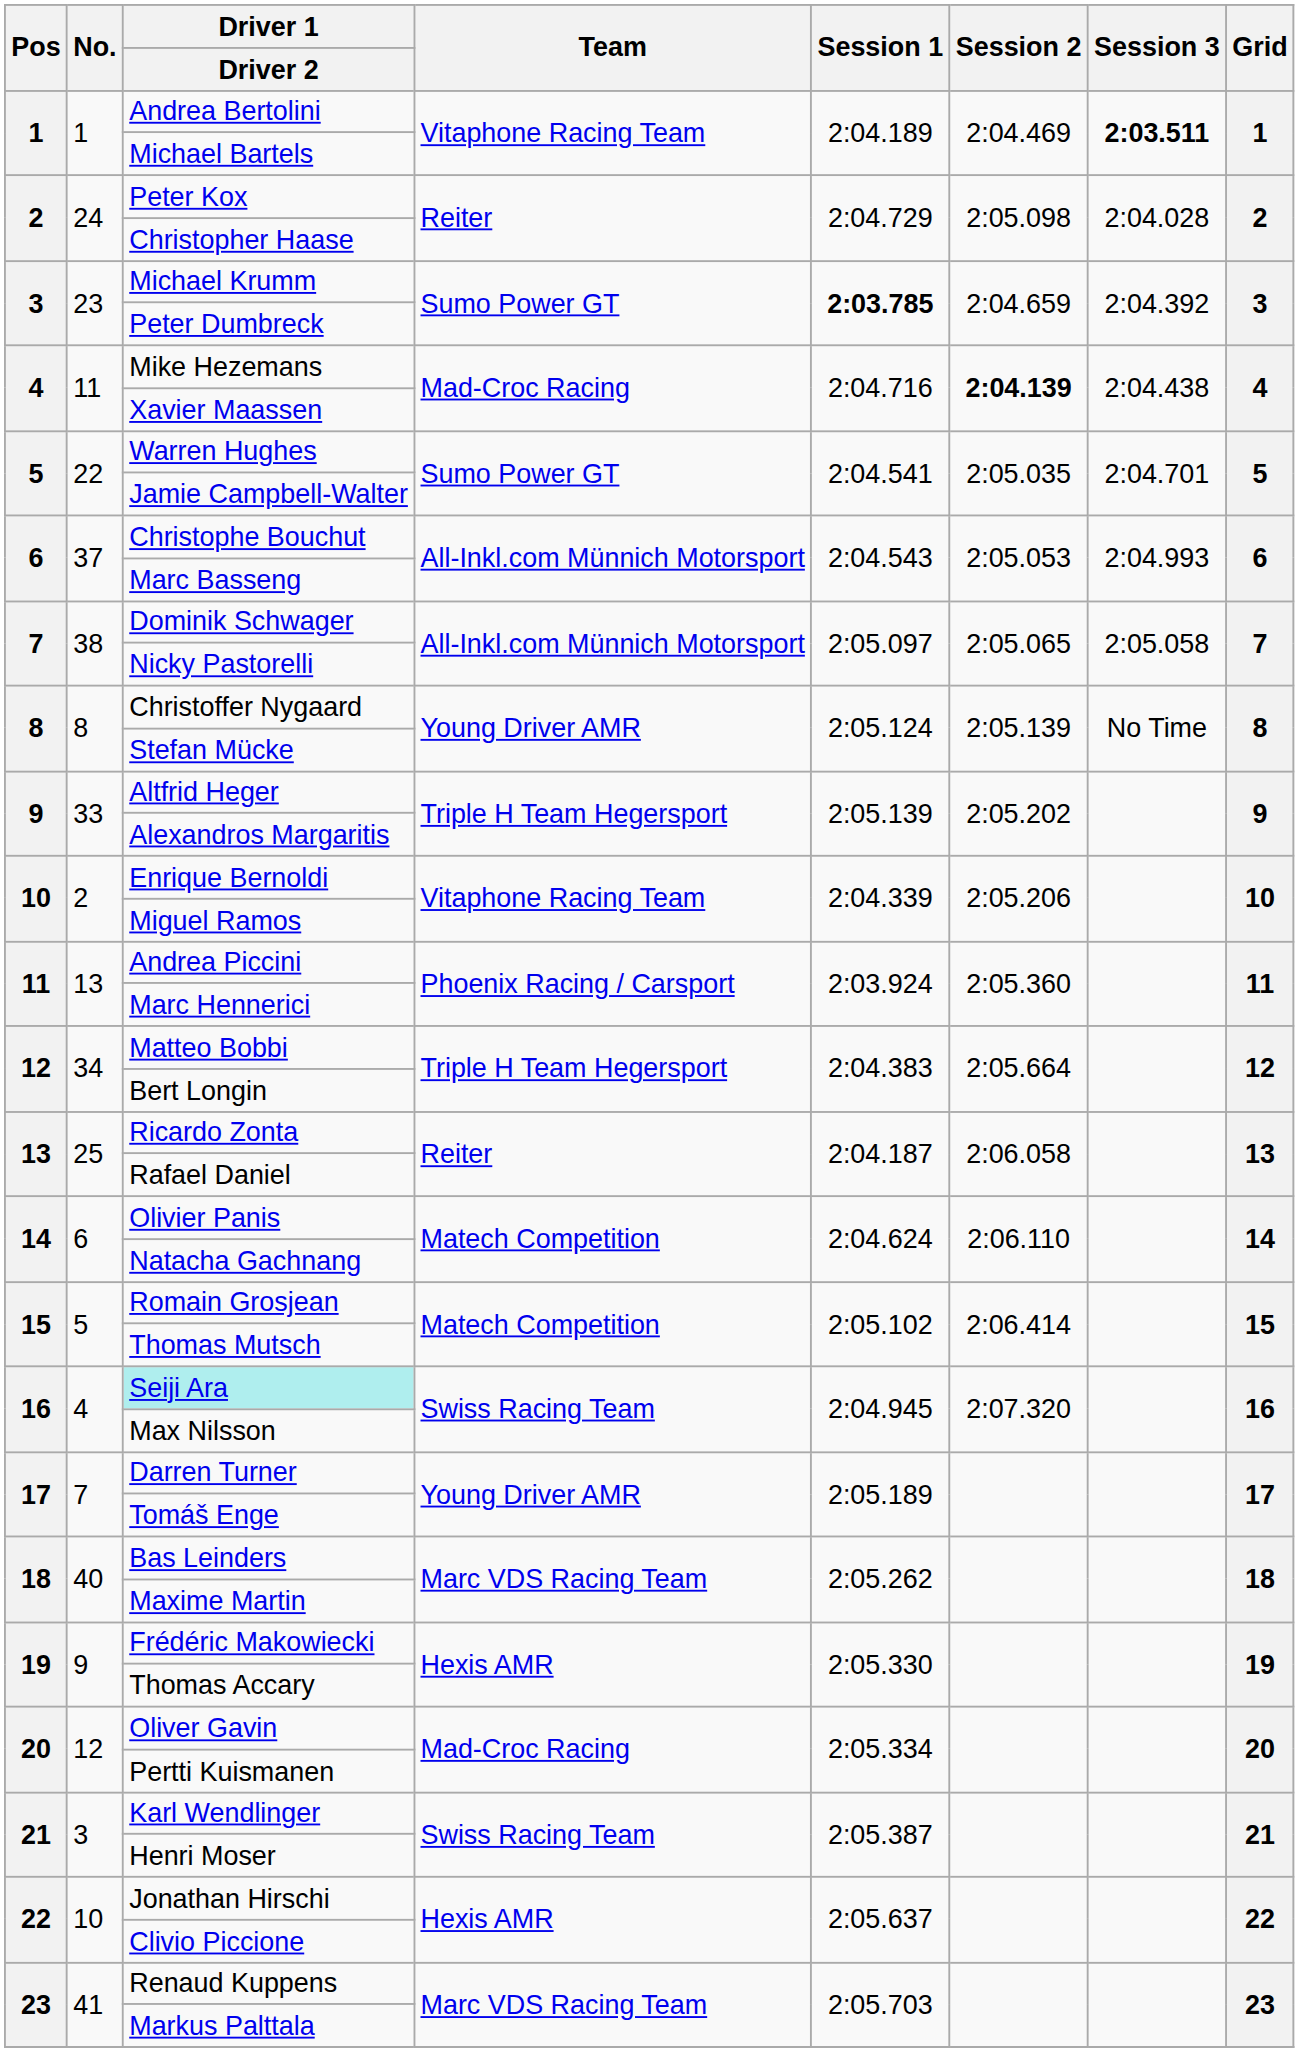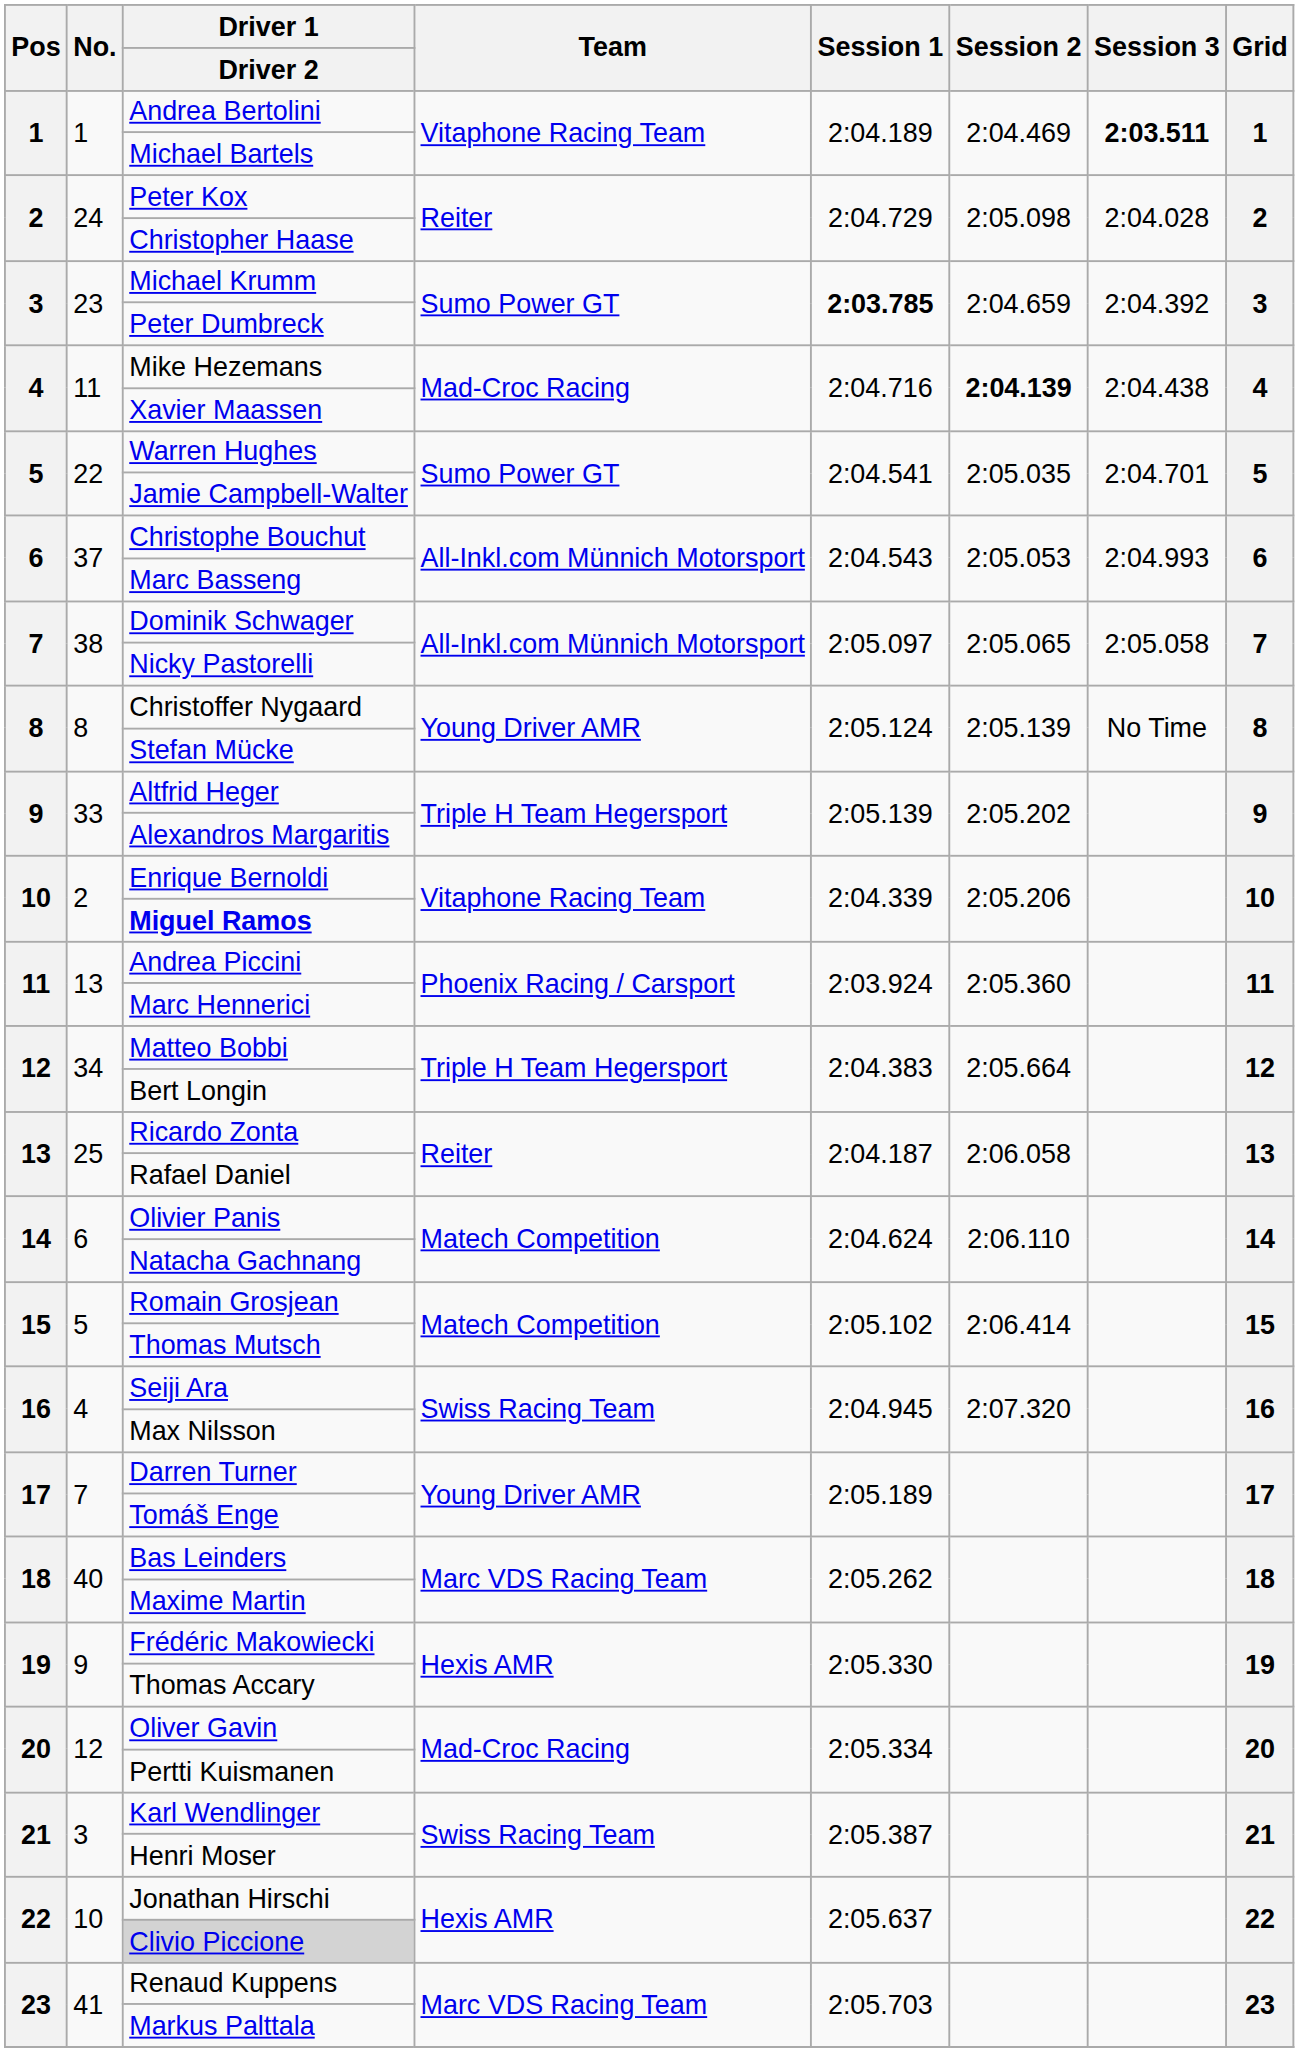(215, 920) normal -> (220, 920) bold
(179, 1388) paleturquoise background -> (179, 1388) no background
(217, 1941) no background -> (217, 1941) lightgrey background
